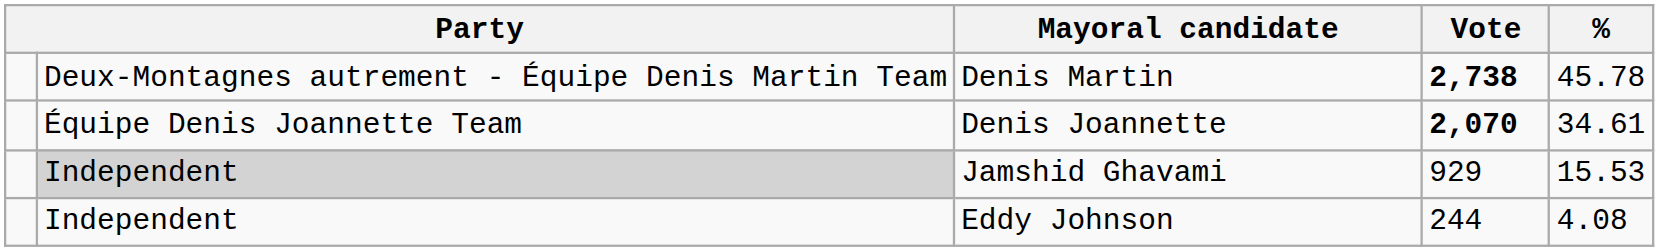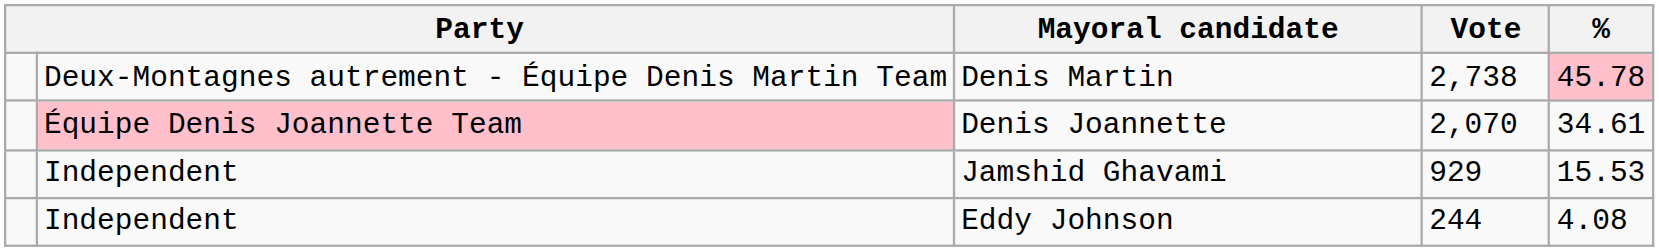(1473, 77) bold -> (1473, 77) normal
(1601, 77) no background -> (1601, 77) pink background
(283, 125) no background -> (283, 125) pink background
(1473, 125) bold -> (1473, 125) normal
(141, 173) lightgrey background -> (141, 173) no background
